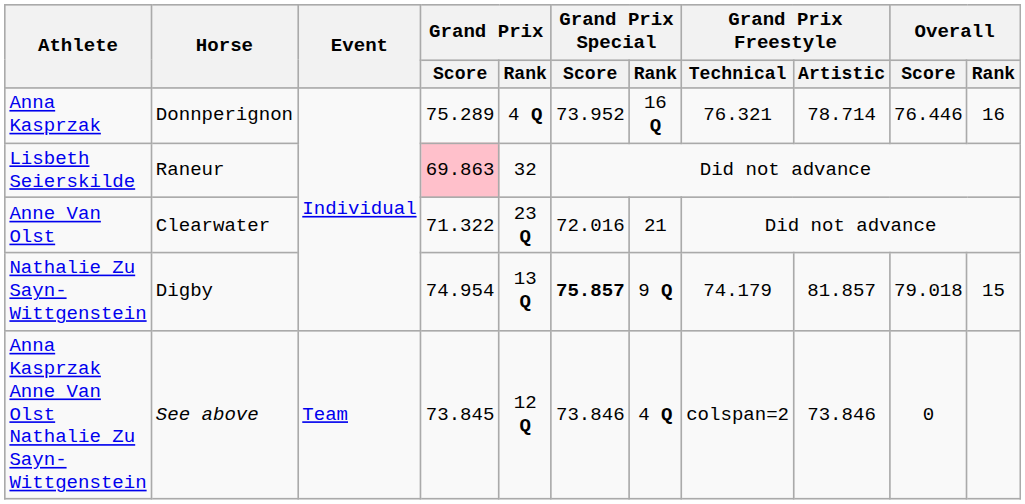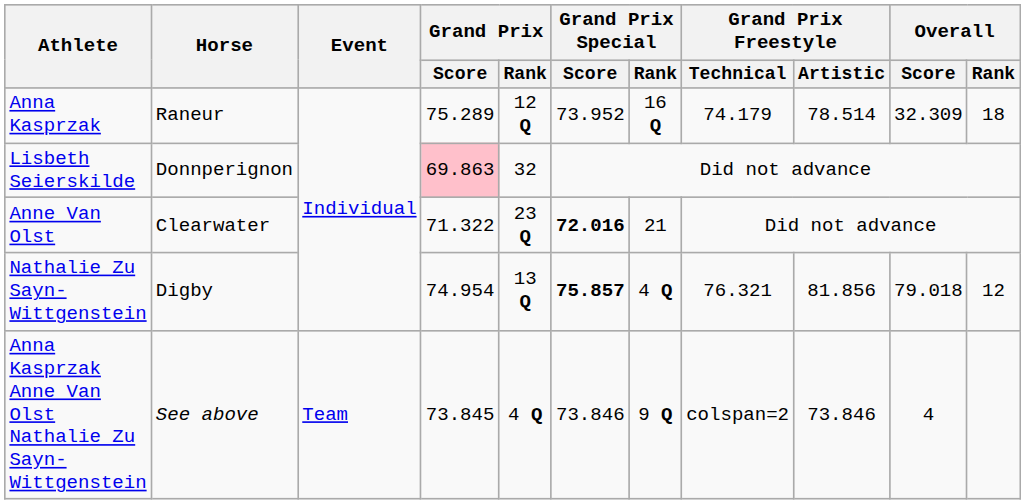(224, 115) Donnperignon -> (190, 115) Raneur
(525, 115) 4 Q -> (525, 115) 12 Q
(738, 115) 76.321 -> (738, 115) 74.179
(842, 115) 78.714 -> (842, 115) 78.514
(928, 115) 76.446 -> (928, 115) 32.309
(993, 115) 16 -> (993, 115) 18
(190, 170) Raneur -> (224, 170) Donnperignon
(590, 225) normal -> (590, 225) bold
(655, 291) 9 Q -> (655, 291) 4 Q
(738, 291) 74.179 -> (738, 291) 76.321
(842, 291) 81.857 -> (842, 291) 81.856
(993, 291) 15 -> (993, 291) 12
(525, 415) 12 Q -> (525, 415) 4 Q
(655, 415) 4 Q -> (655, 415) 9 Q
(928, 415) 0 -> (928, 415) 4
